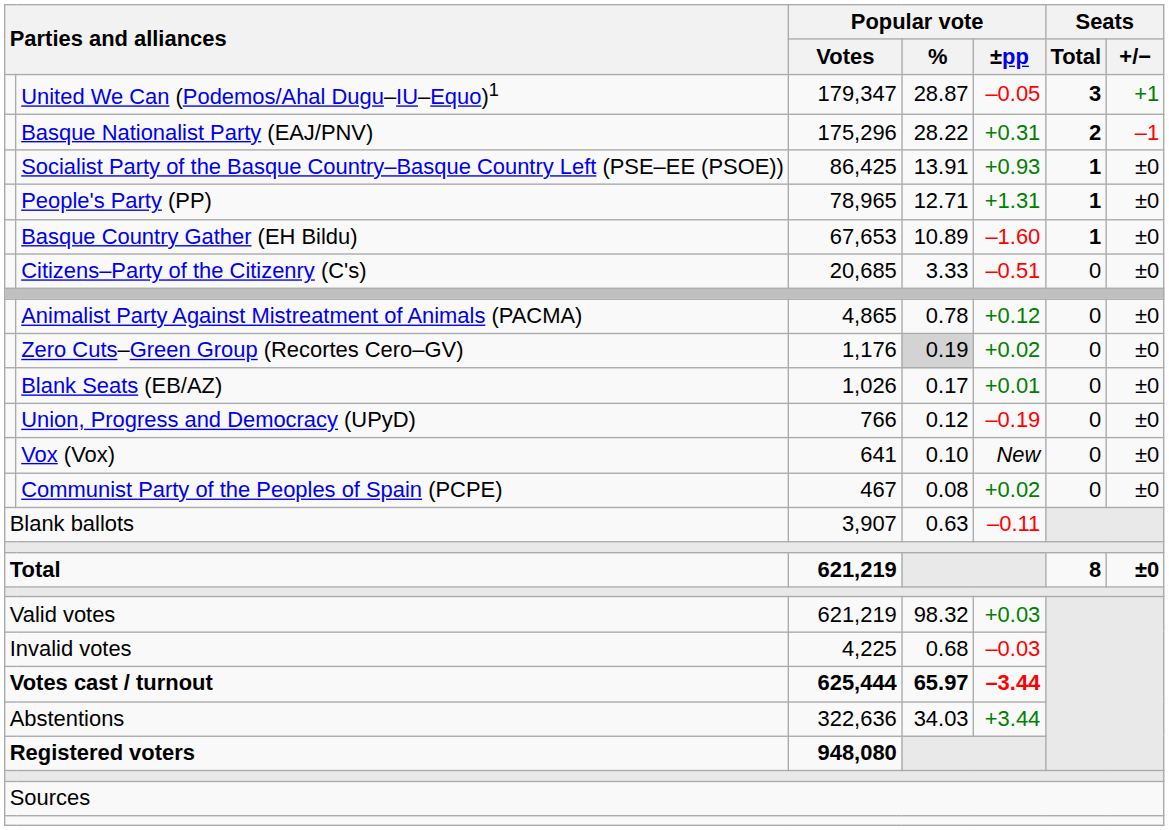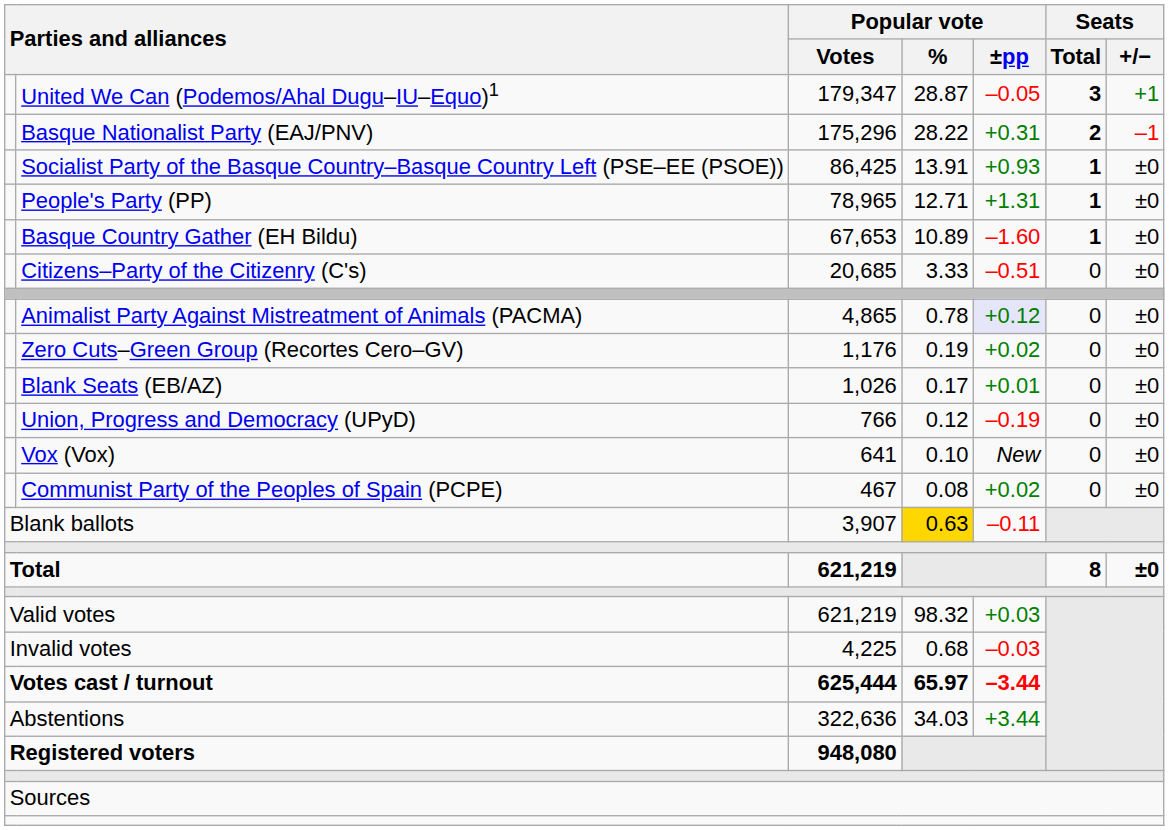(1013, 316) no background -> (1013, 316) lavender background
(947, 350) lightgrey background -> (947, 350) no background
(947, 524) no background -> (947, 524) gold background
